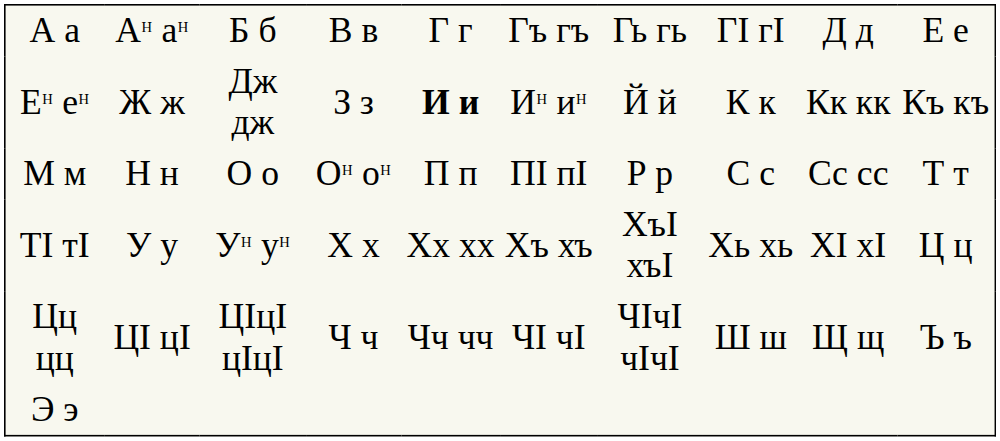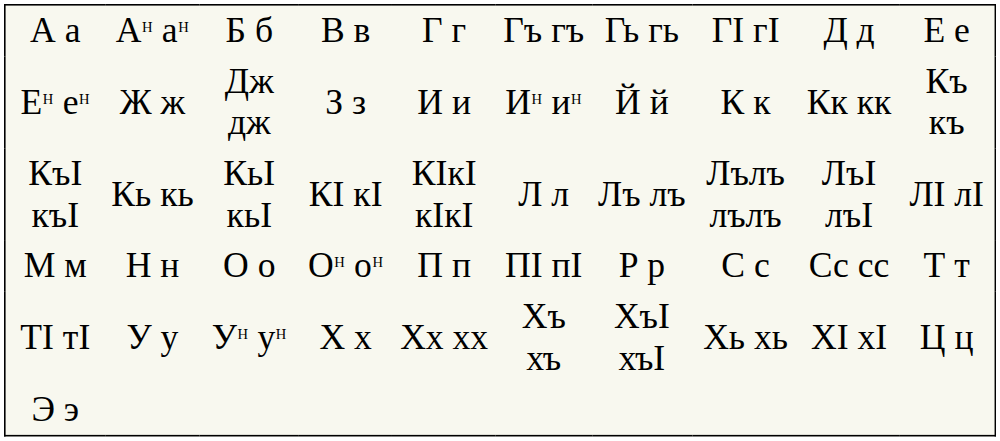(451, 102) bold -> (444, 102) normal
+ row: (55, 194)
- row: (55, 337)
